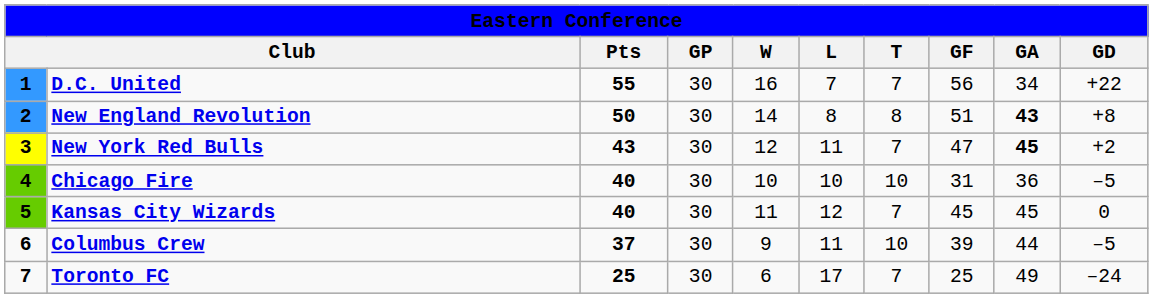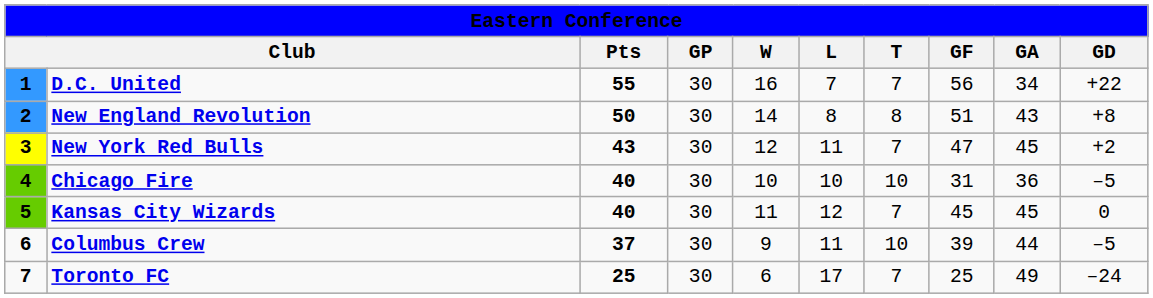(1027, 117) bold -> (1027, 117) normal
(1027, 149) bold -> (1027, 149) normal
